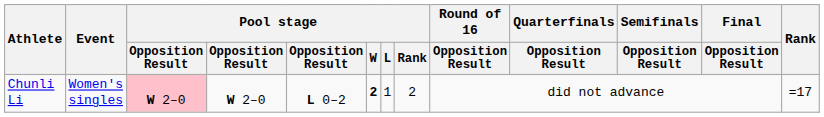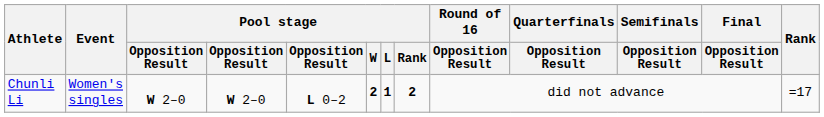(166, 101) pink background -> (166, 101) no background
(387, 93) normal -> (387, 93) bold
(412, 93) normal -> (412, 93) bold
